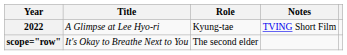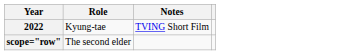- column: (127, 12)
